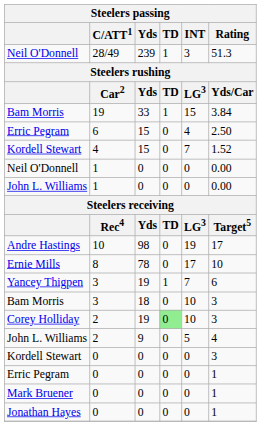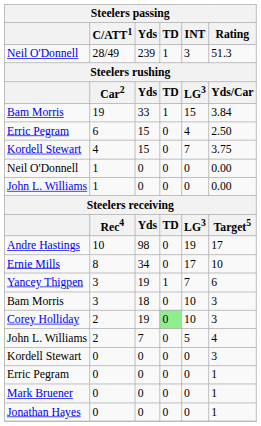(221, 149) 1.52 -> (221, 149) 3.75
(143, 264) 78 -> (143, 264) 34
(141, 338) 9 -> (141, 338) 7
